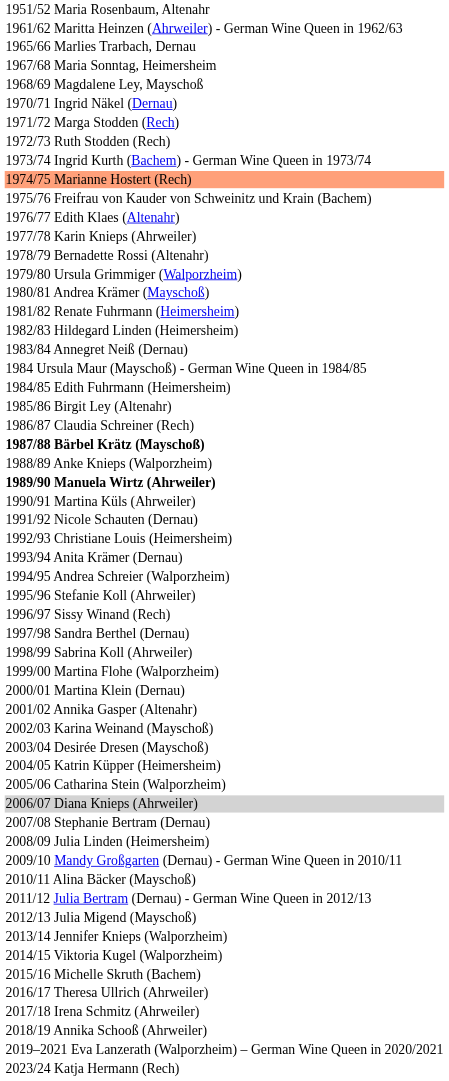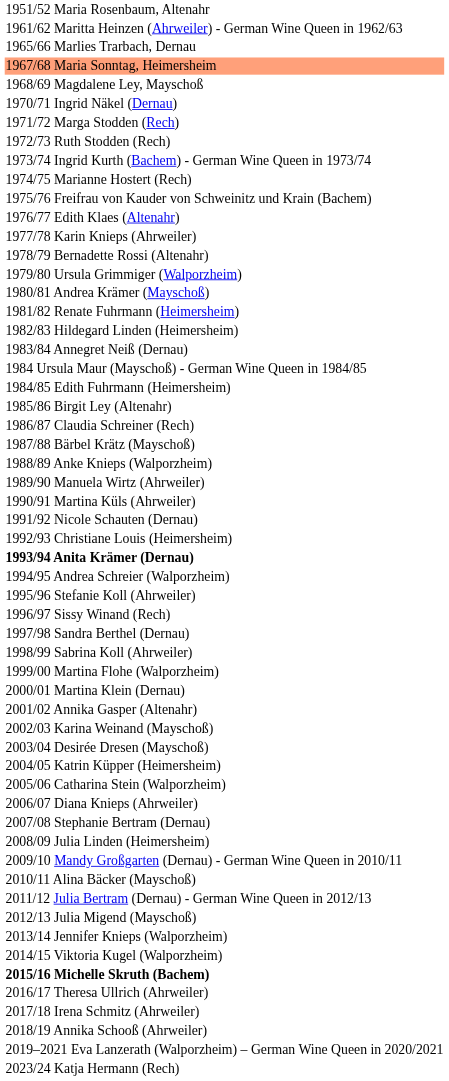(111, 66) no background -> (111, 66) lightsalmon background
(99, 179) lightsalmon background -> (99, 179) no background
(105, 444) bold -> (100, 444) normal
(111, 482) bold -> (105, 482) normal
(94, 558) normal -> (100, 558) bold
(102, 804) lightgrey background -> (102, 804) no background
(103, 974) normal -> (107, 974) bold
